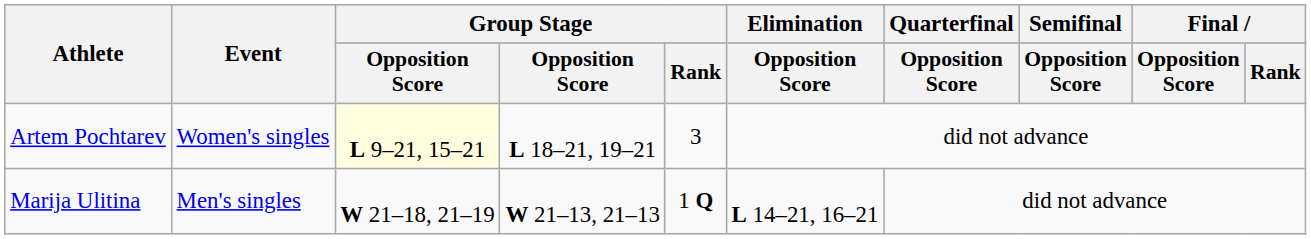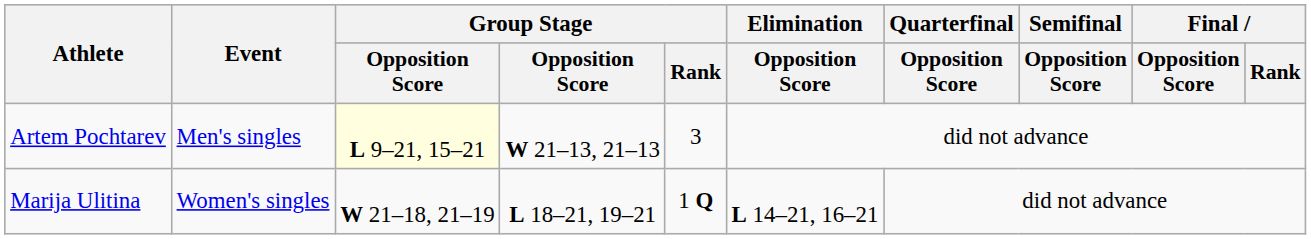(253, 136) Women's singles -> (239, 136) Men's singles
(583, 149) L 18–21, 19–21 -> (583, 149) W 21–13, 21–13
(239, 201) Men's singles -> (253, 201) Women's singles
(583, 214) W 21–13, 21–13 -> (583, 214) L 18–21, 19–21
